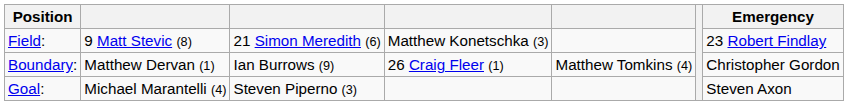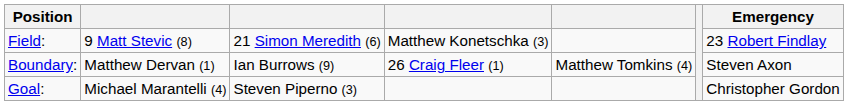(773, 65) Christopher Gordon -> (749, 65) Steven Axon
(749, 89) Steven Axon -> (773, 89) Christopher Gordon
